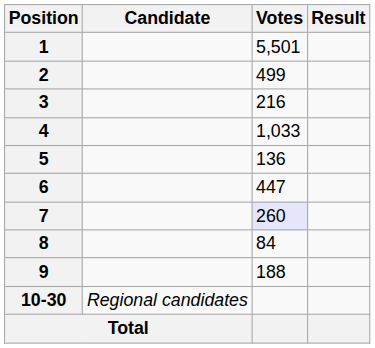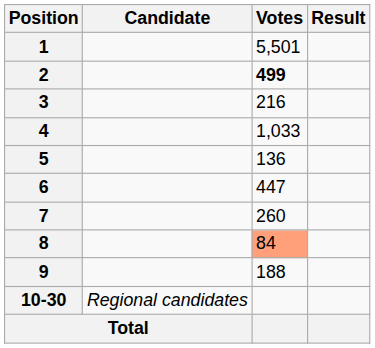(271, 74) normal -> (271, 74) bold
(271, 215) lavender background -> (271, 215) no background
(266, 243) no background -> (266, 243) lightsalmon background
